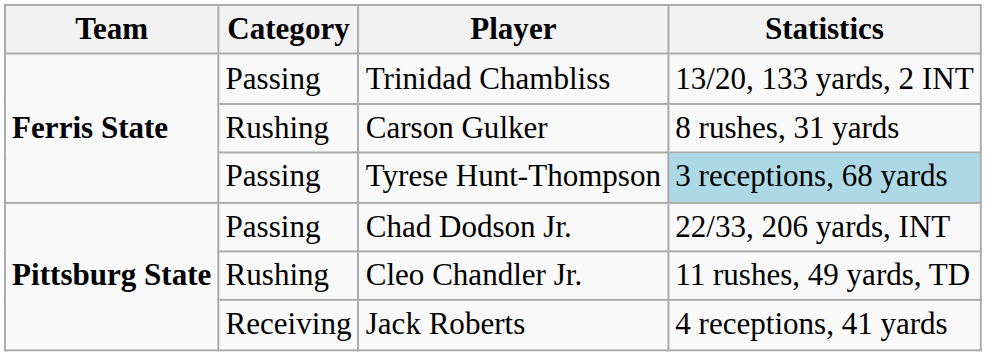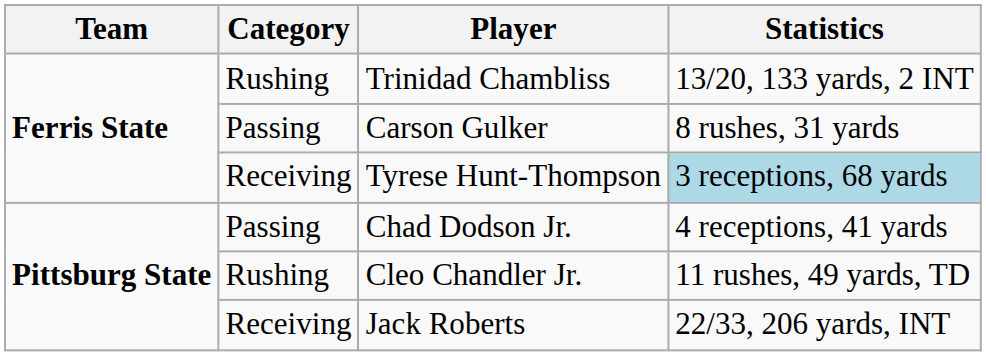(273, 78) Passing -> (277, 78) Rushing
(277, 127) Rushing -> (273, 127) Passing
(273, 176) Passing -> (289, 176) Receiving
(813, 226) 22/33, 206 yards, INT -> (811, 226) 4 receptions, 41 yards
(811, 324) 4 receptions, 41 yards -> (813, 324) 22/33, 206 yards, INT
